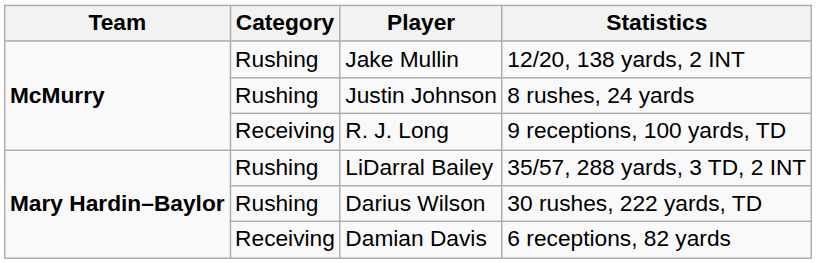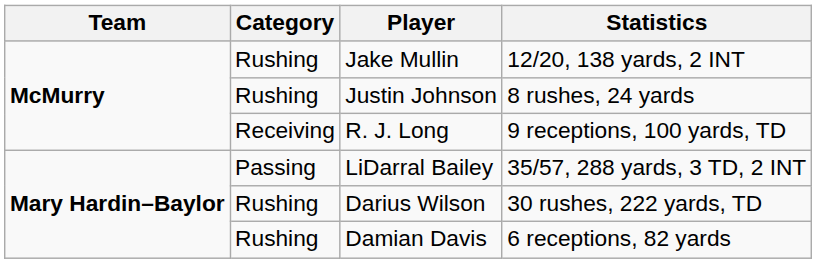(277, 167) Rushing -> (275, 167) Passing
(285, 239) Receiving -> (277, 239) Rushing
